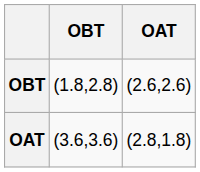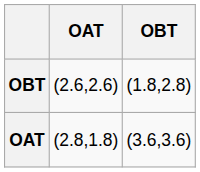columns swapped: (159, 31) <-> (86, 31)
